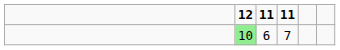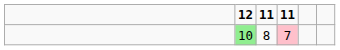(267, 35) 6 -> (267, 35) 8
(287, 35) no background -> (287, 35) pink background
